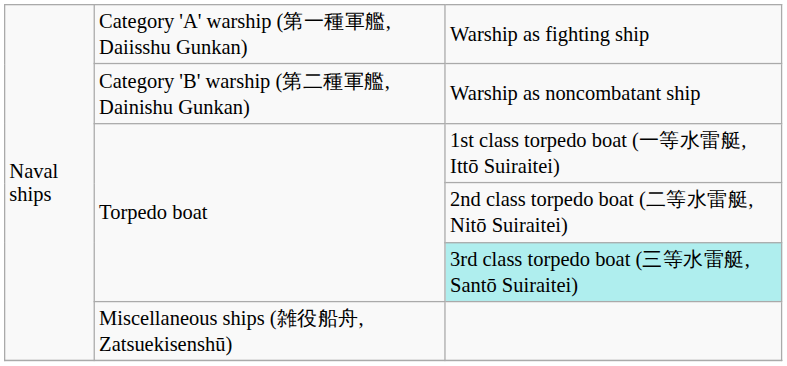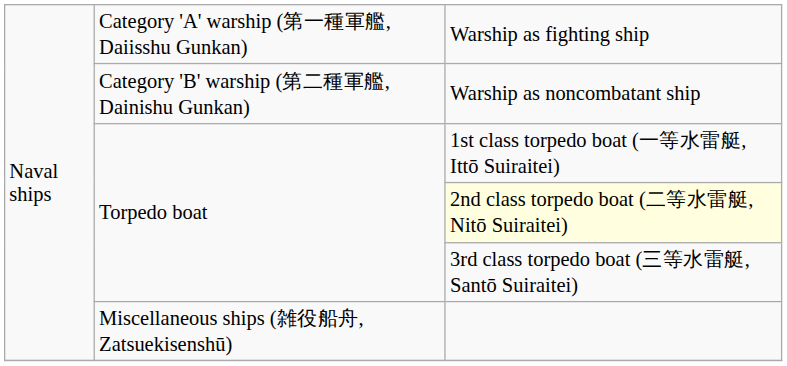(602, 212) no background -> (602, 212) lightyellow background
(600, 272) paleturquoise background -> (600, 272) no background
